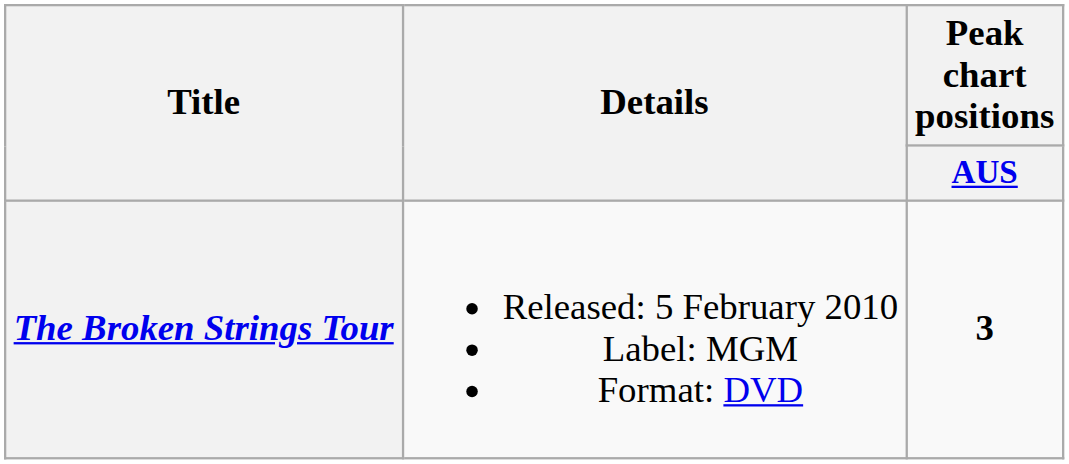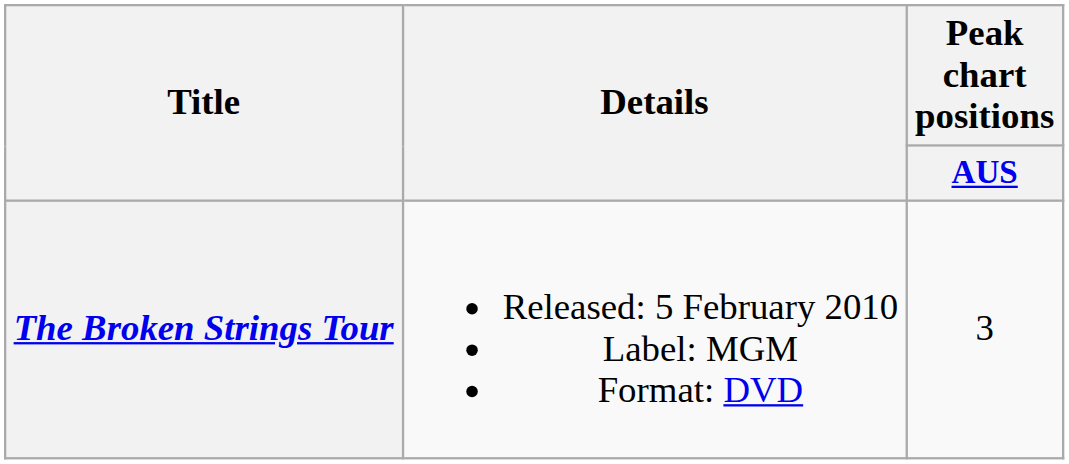(985, 328) bold -> (985, 328) normal
